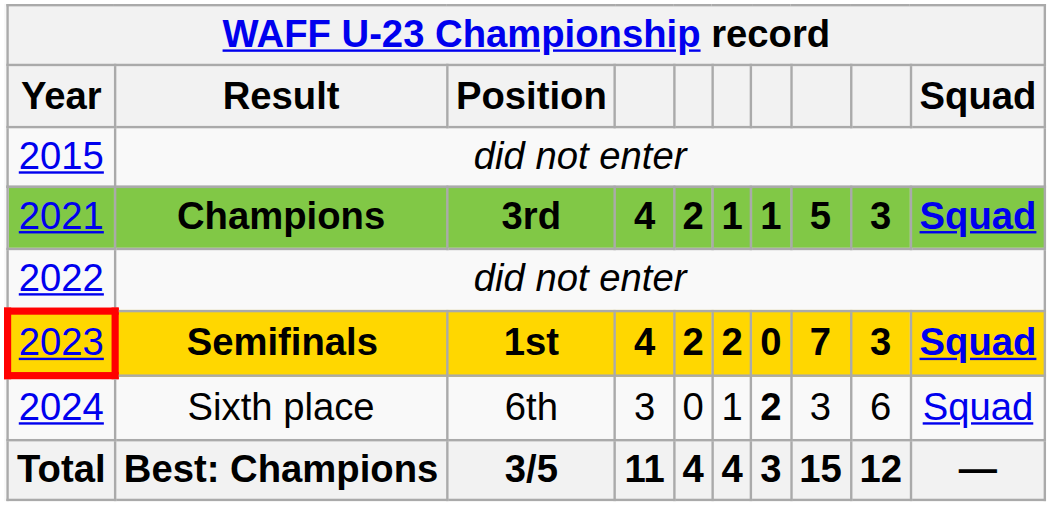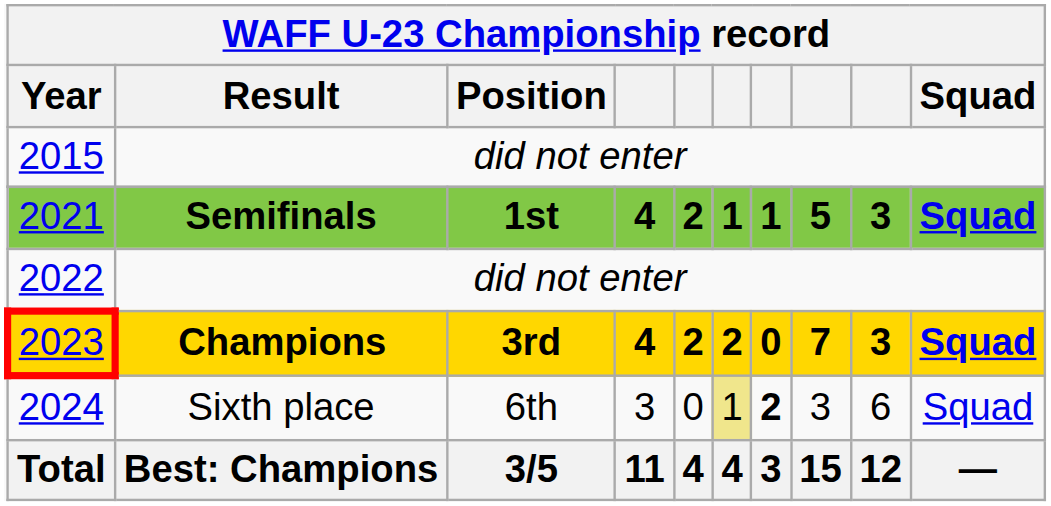(281, 216) Champions -> (281, 216) Semifinals
(531, 216) 3rd -> (531, 216) 1st
(282, 342) Semifinals -> (282, 342) Champions
(531, 342) 1st -> (531, 342) 3rd
(732, 407) no background -> (732, 407) khaki background
